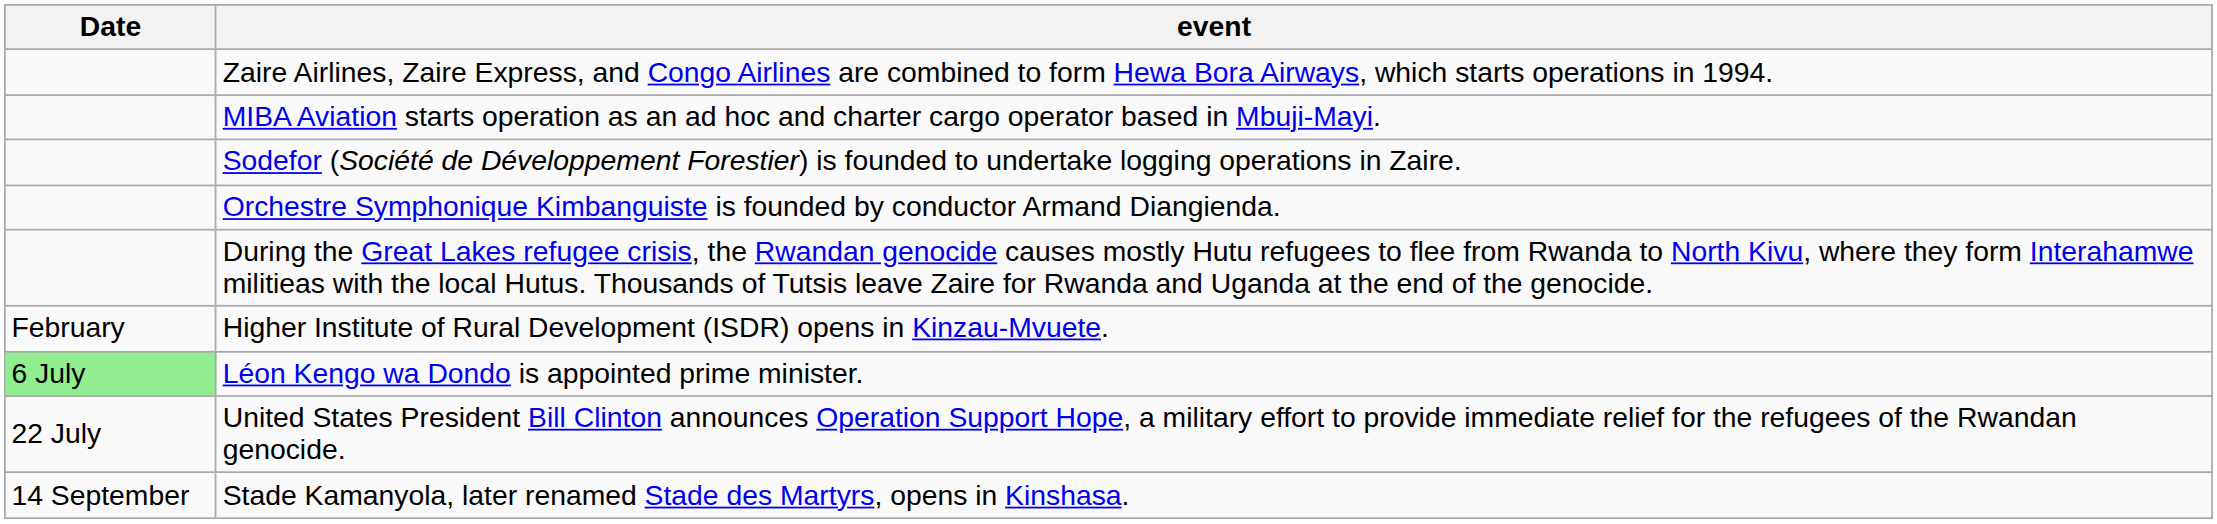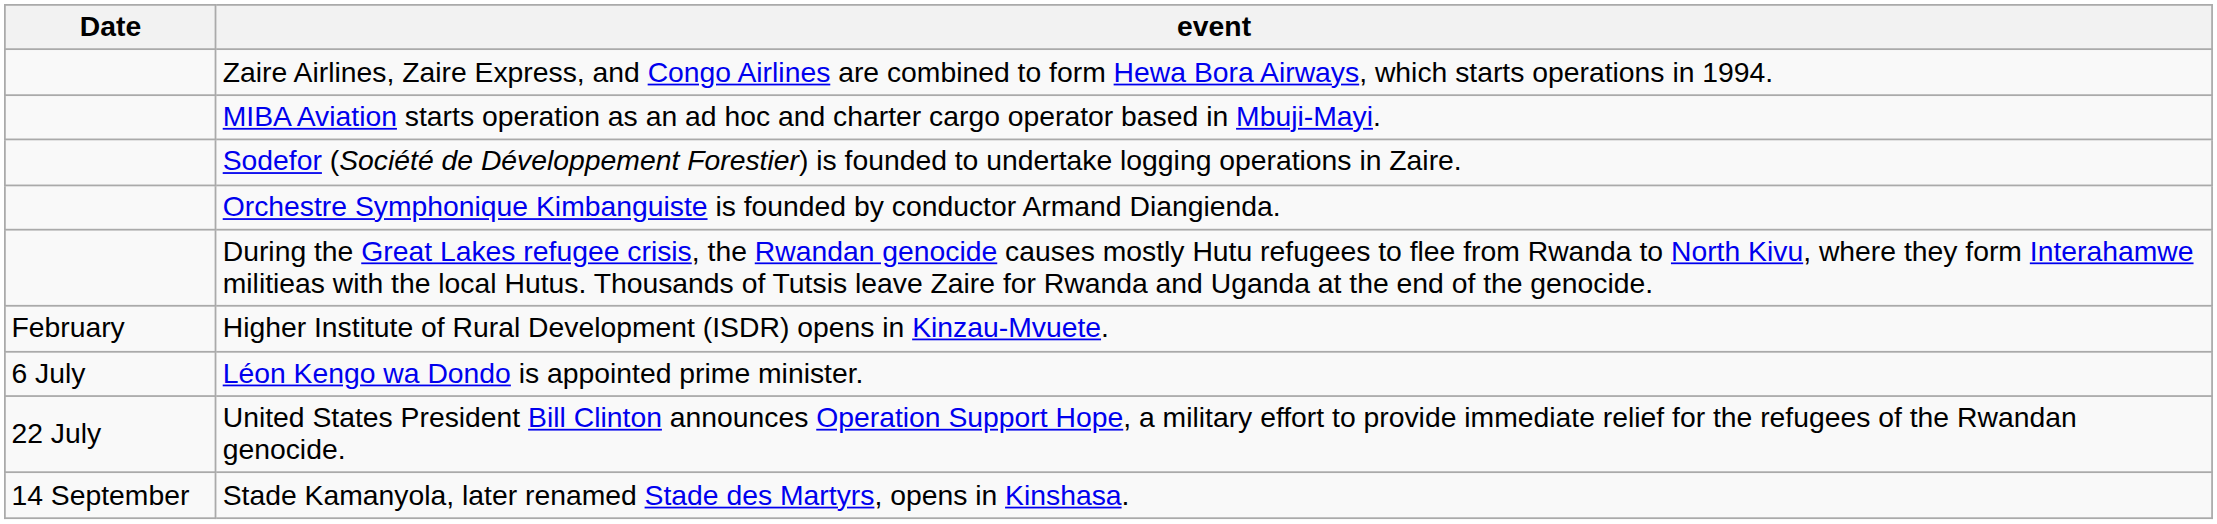(48, 373) lightgreen background -> (48, 373) no background
